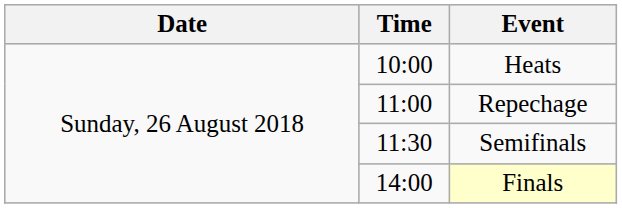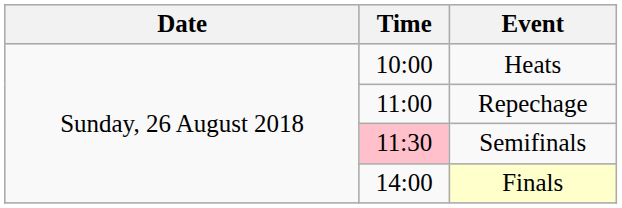(404, 143) no background -> (404, 143) pink background
